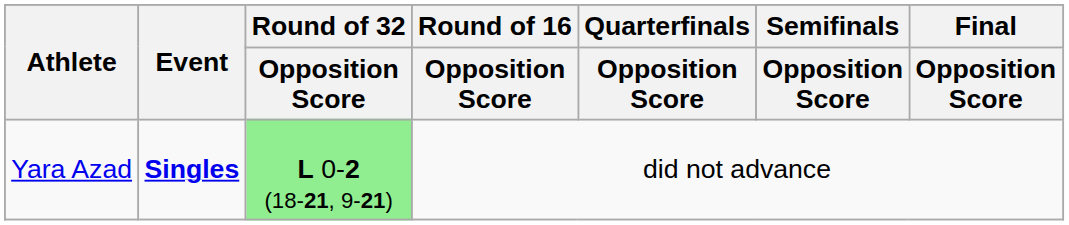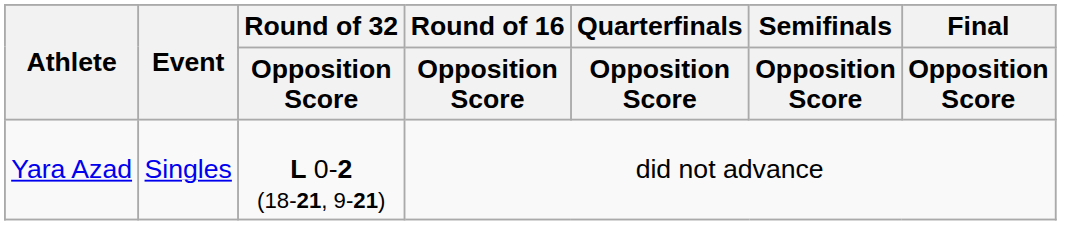(192, 170) bold -> (188, 170) normal
(329, 185) lightgreen background -> (321, 185) no background
